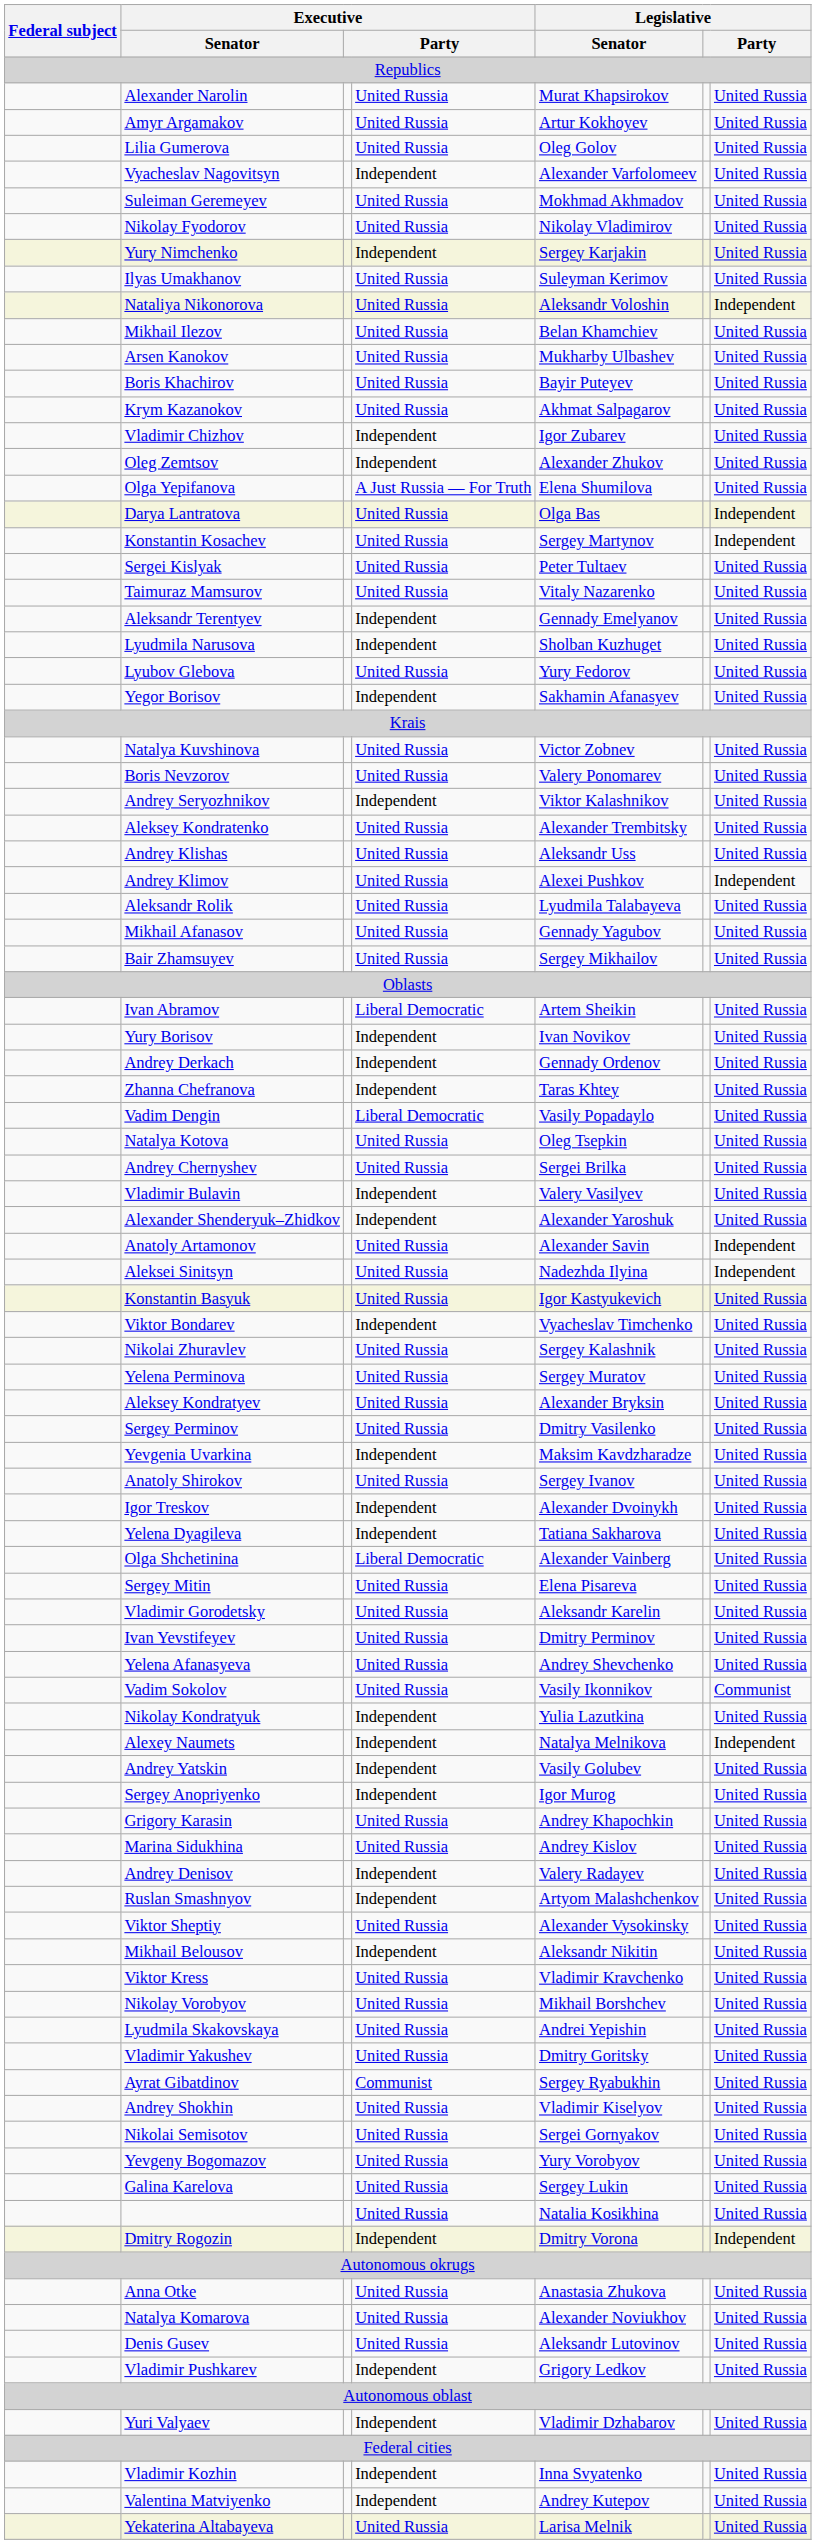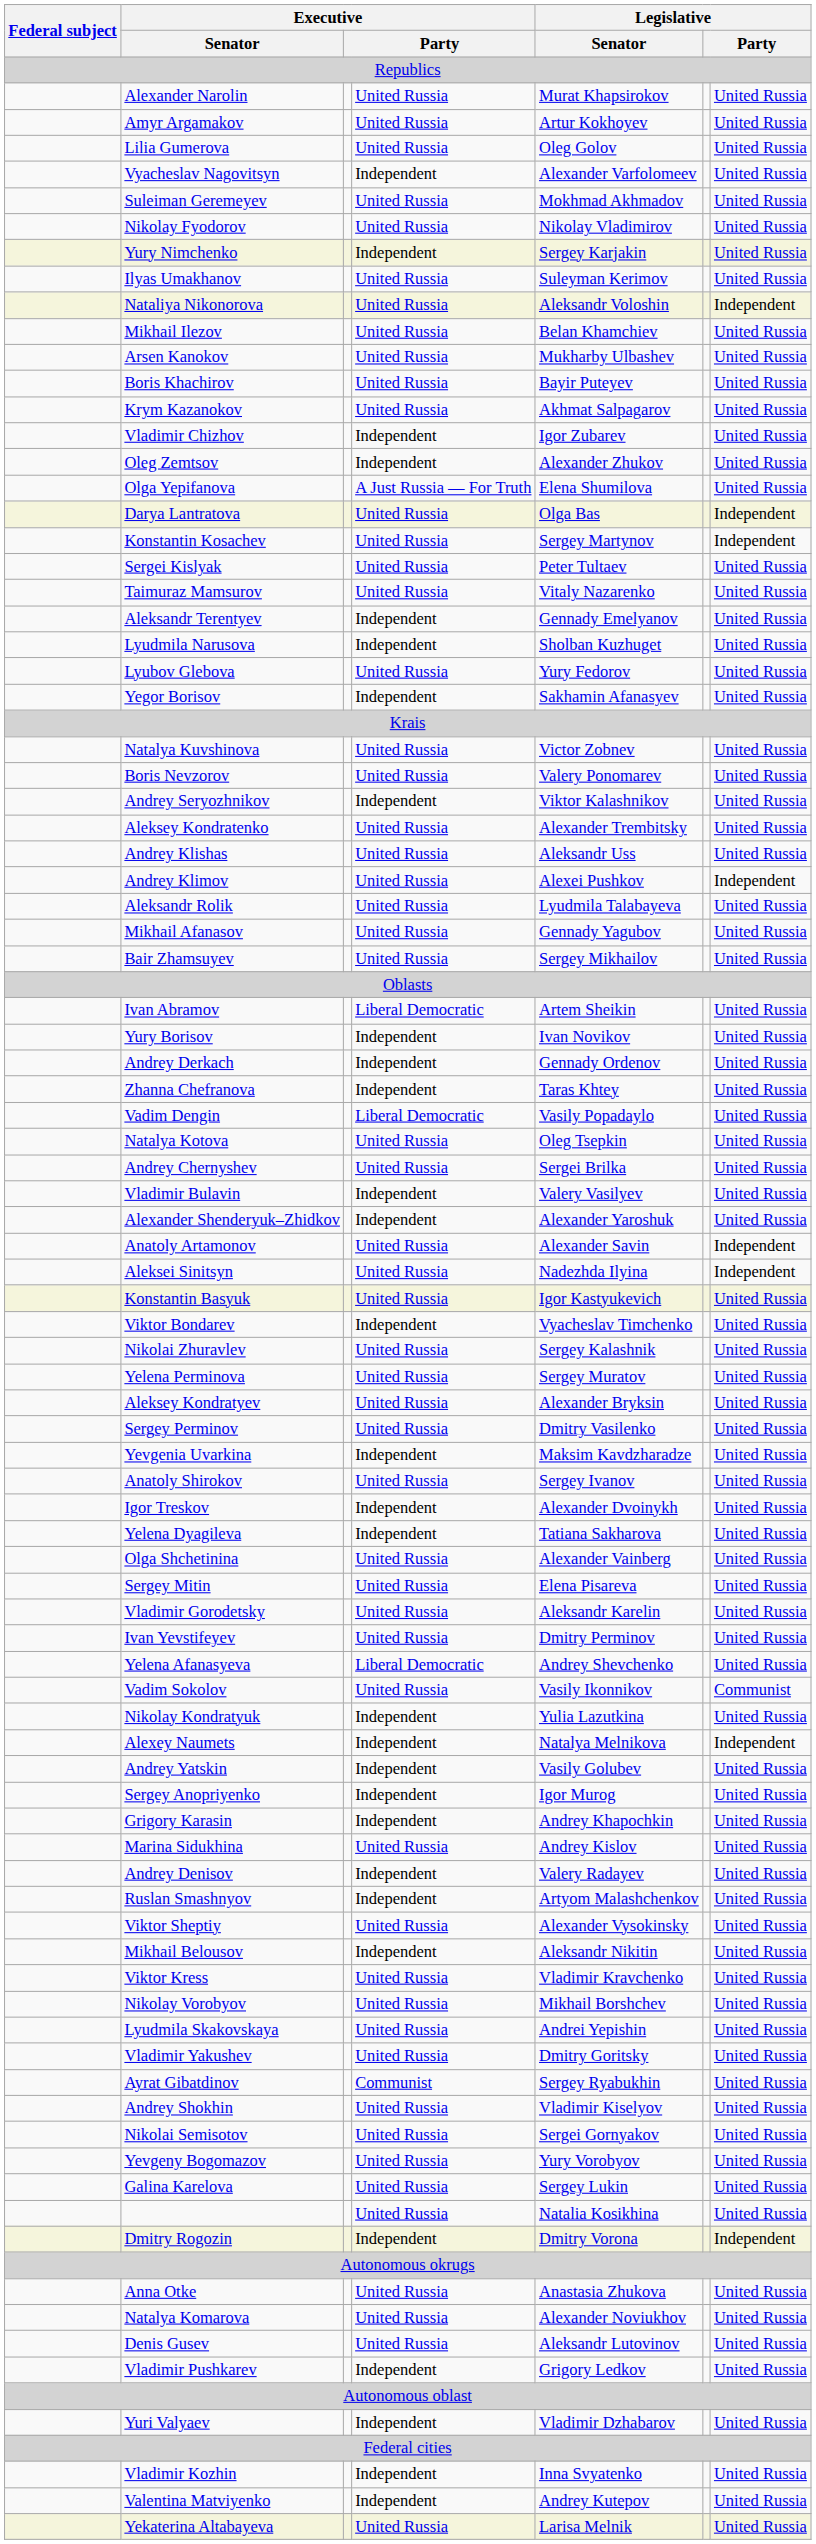(419, 1559) Liberal Democratic -> (402, 1559) United Russia
(402, 1664) United Russia -> (419, 1664) Liberal Democratic
(402, 1820) United Russia -> (396, 1820) Independent
